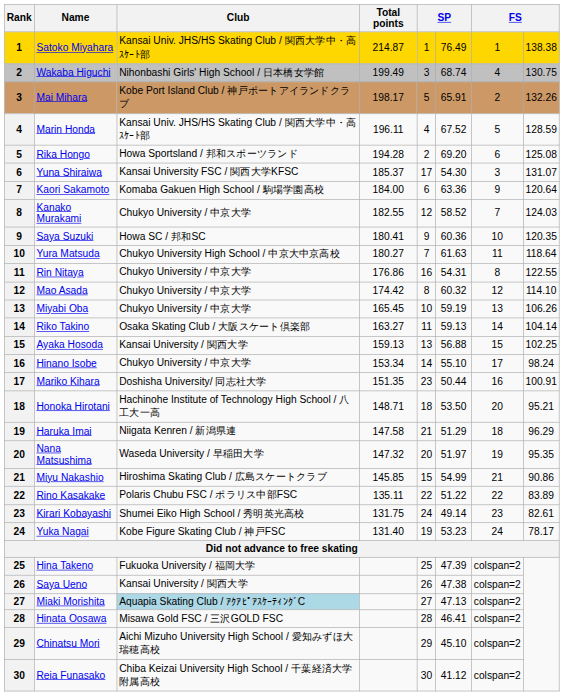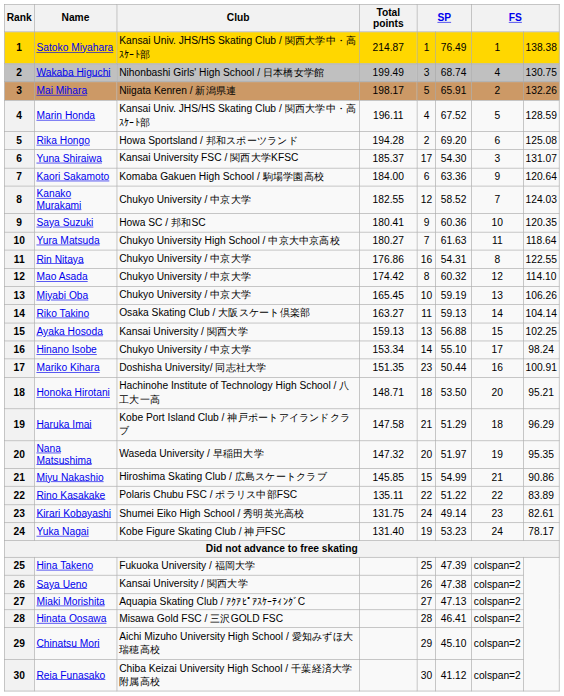(235, 97) Kobe Port Island Club / 神戸ポートアイランドクラブ -> (178, 90) Niigata Kenren / 新潟県連
(178, 431) Niigata Kenren / 新潟県連 -> (235, 424) Kobe Port Island Club / 神戸ポートアイランドクラブ
(212, 601) lightblue background -> (212, 601) no background
